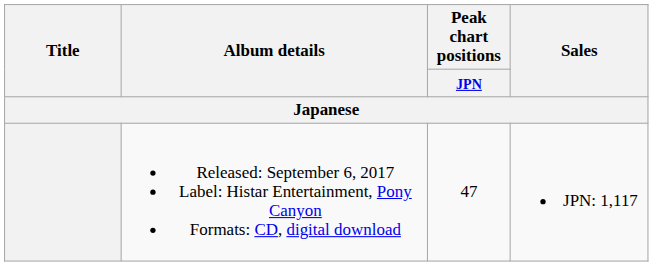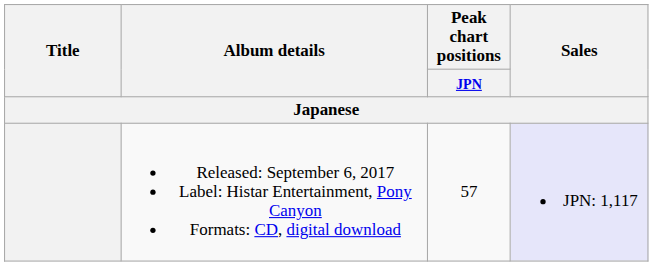(469, 191) 47 -> (469, 191) 57
(579, 201) no background -> (579, 201) lavender background
